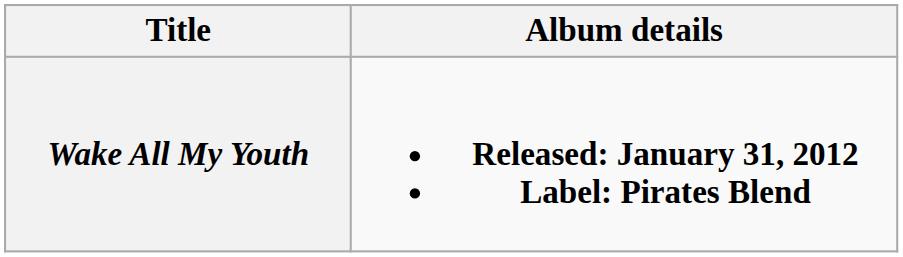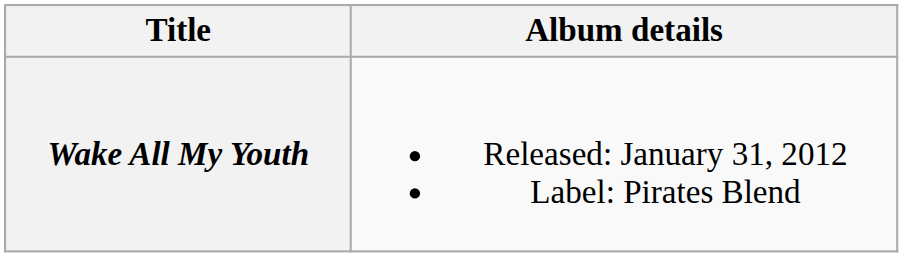(624, 173) bold -> (624, 173) normal
